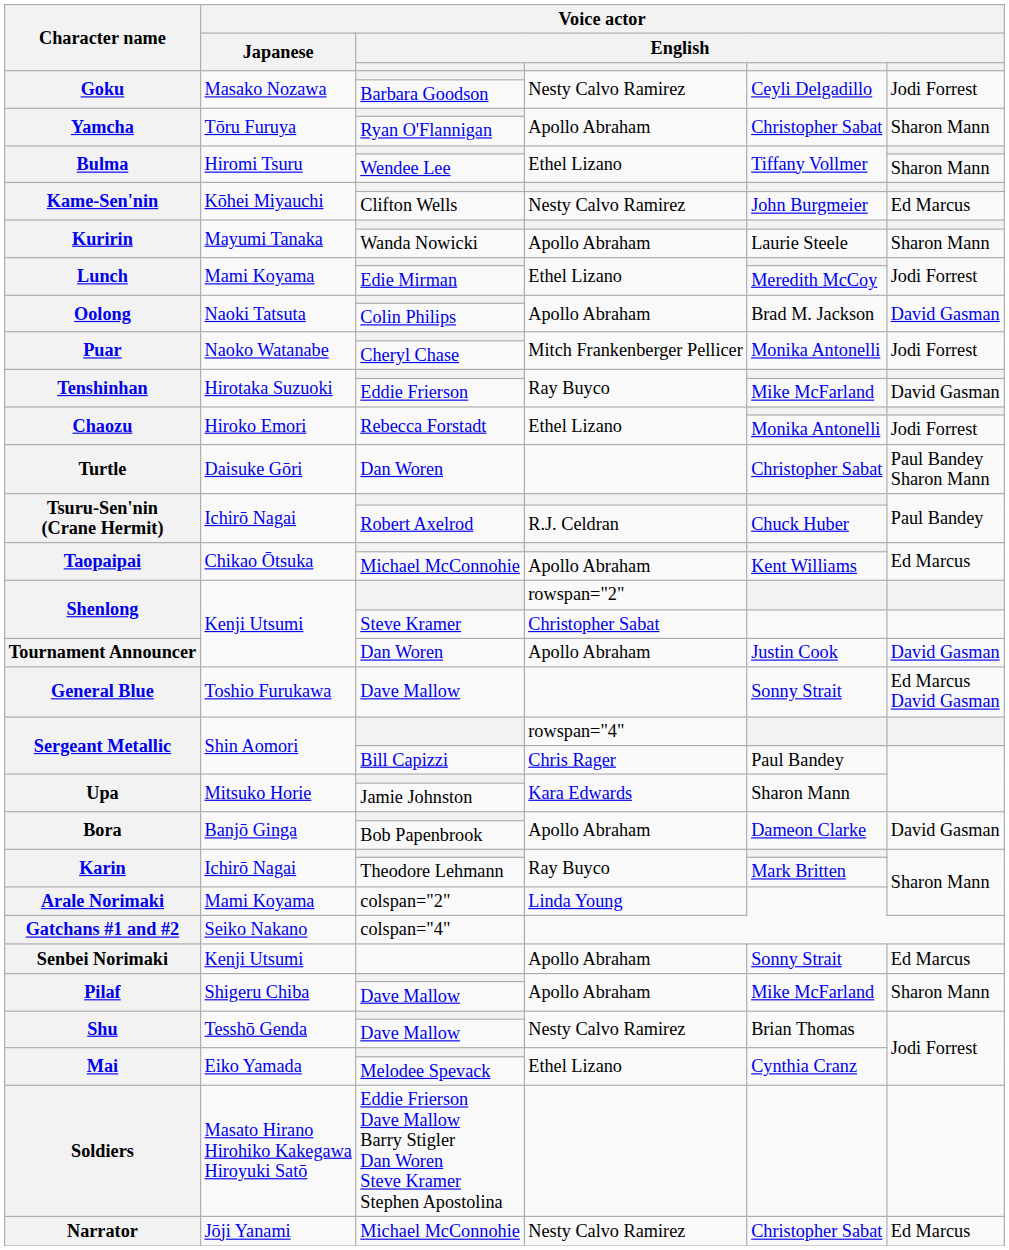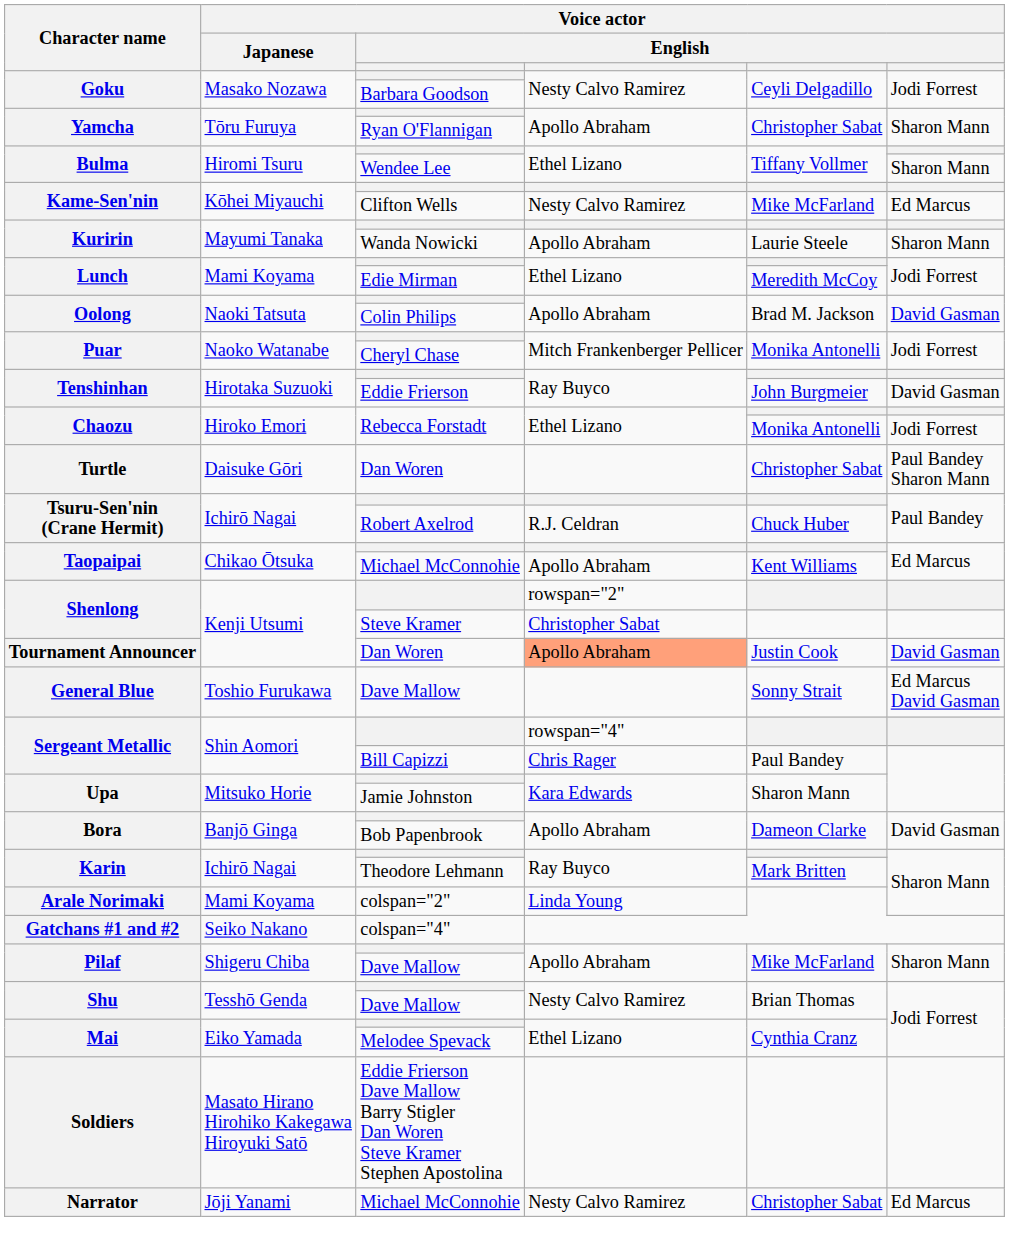(809, 205) John Burgmeier -> (813, 205) Mike McFarland
(813, 392) Mike McFarland -> (809, 392) John Burgmeier
(589, 652) no background -> (589, 652) lightsalmon background
- row: (102, 958)
